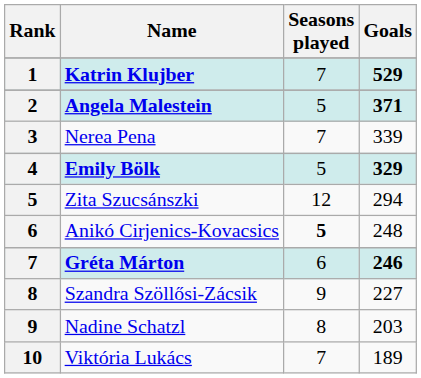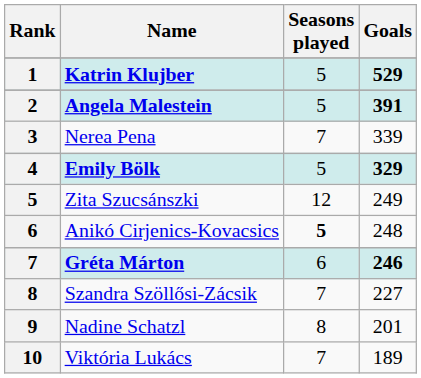(321, 74) 7 -> (321, 74) 5
(388, 105) 371 -> (388, 105) 391
(388, 199) 294 -> (388, 199) 249
(321, 294) 9 -> (321, 294) 7
(388, 325) 203 -> (388, 325) 201
